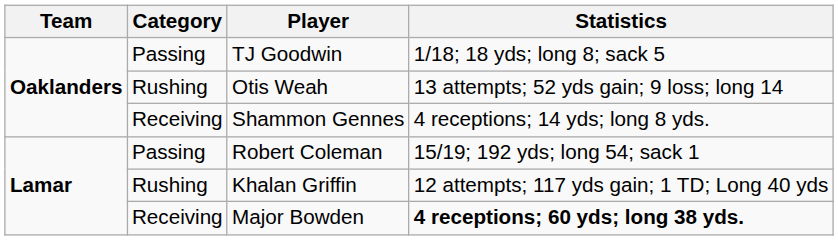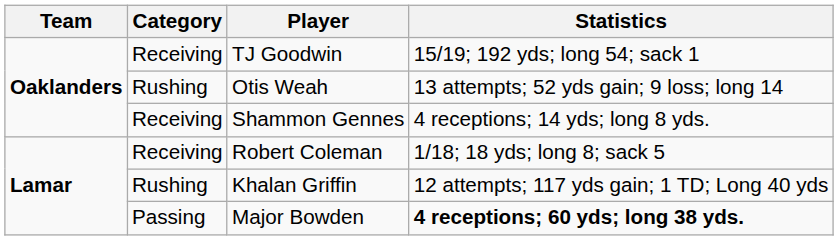(169, 54) Passing -> (177, 54) Receiving
(539, 54) 1/18; 18 yds; long 8; sack 5 -> (557, 54) 15/19; 192 yds; long 54; sack 1
(169, 152) Passing -> (177, 152) Receiving
(557, 152) 15/19; 192 yds; long 54; sack 1 -> (539, 152) 1/18; 18 yds; long 8; sack 5
(177, 217) Receiving -> (169, 217) Passing
